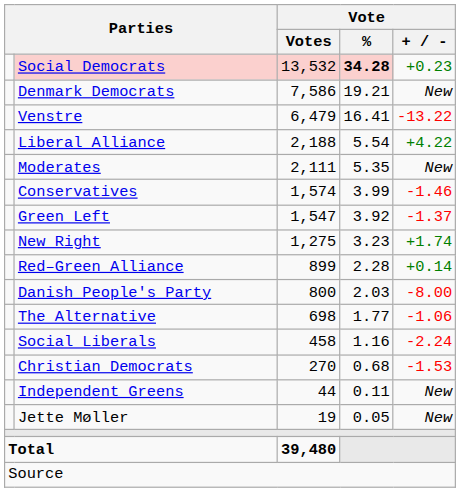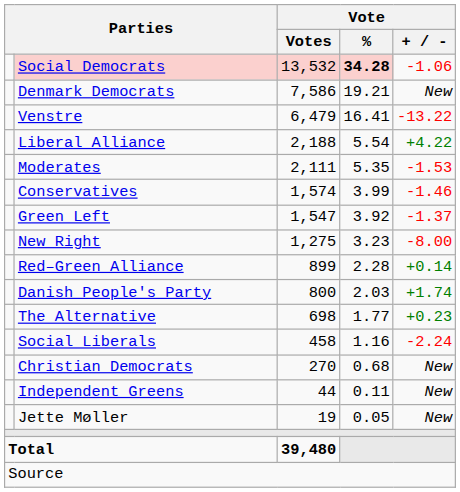(429, 67) +0.23 -> (429, 67) -1.06
(438, 167) New -> (429, 167) -1.53
(429, 242) +1.74 -> (429, 242) -8.00
(429, 292) -8.00 -> (429, 292) +1.74
(429, 317) -1.06 -> (429, 317) +0.23
(429, 367) -1.53 -> (438, 367) New
